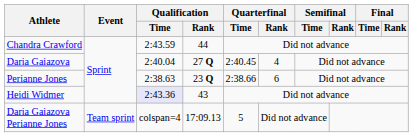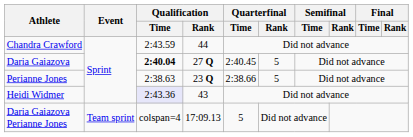(160, 62) normal -> (160, 62) bold
(277, 62) 4 -> (277, 62) 5
(277, 78) 6 -> (277, 78) 5
